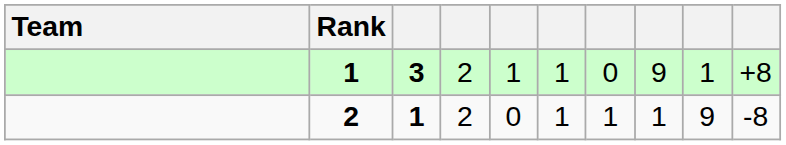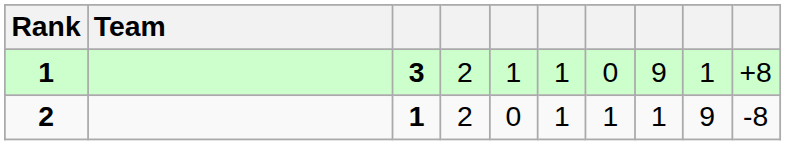columns swapped: (351, 26) <-> (47, 26)
